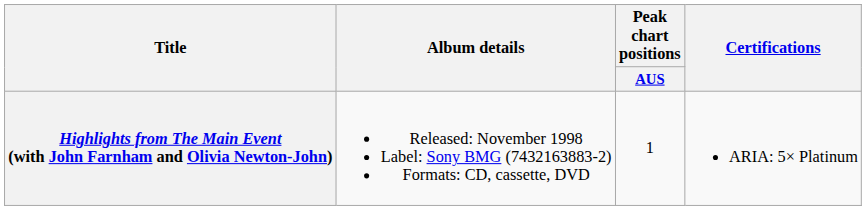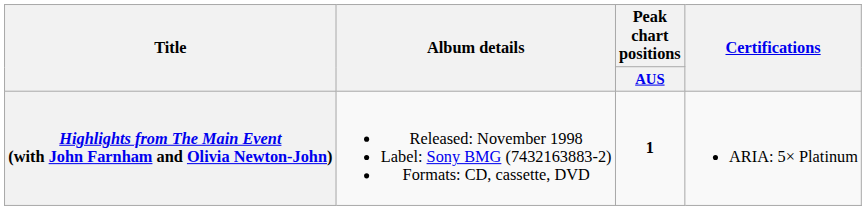(650, 148) normal -> (650, 148) bold
